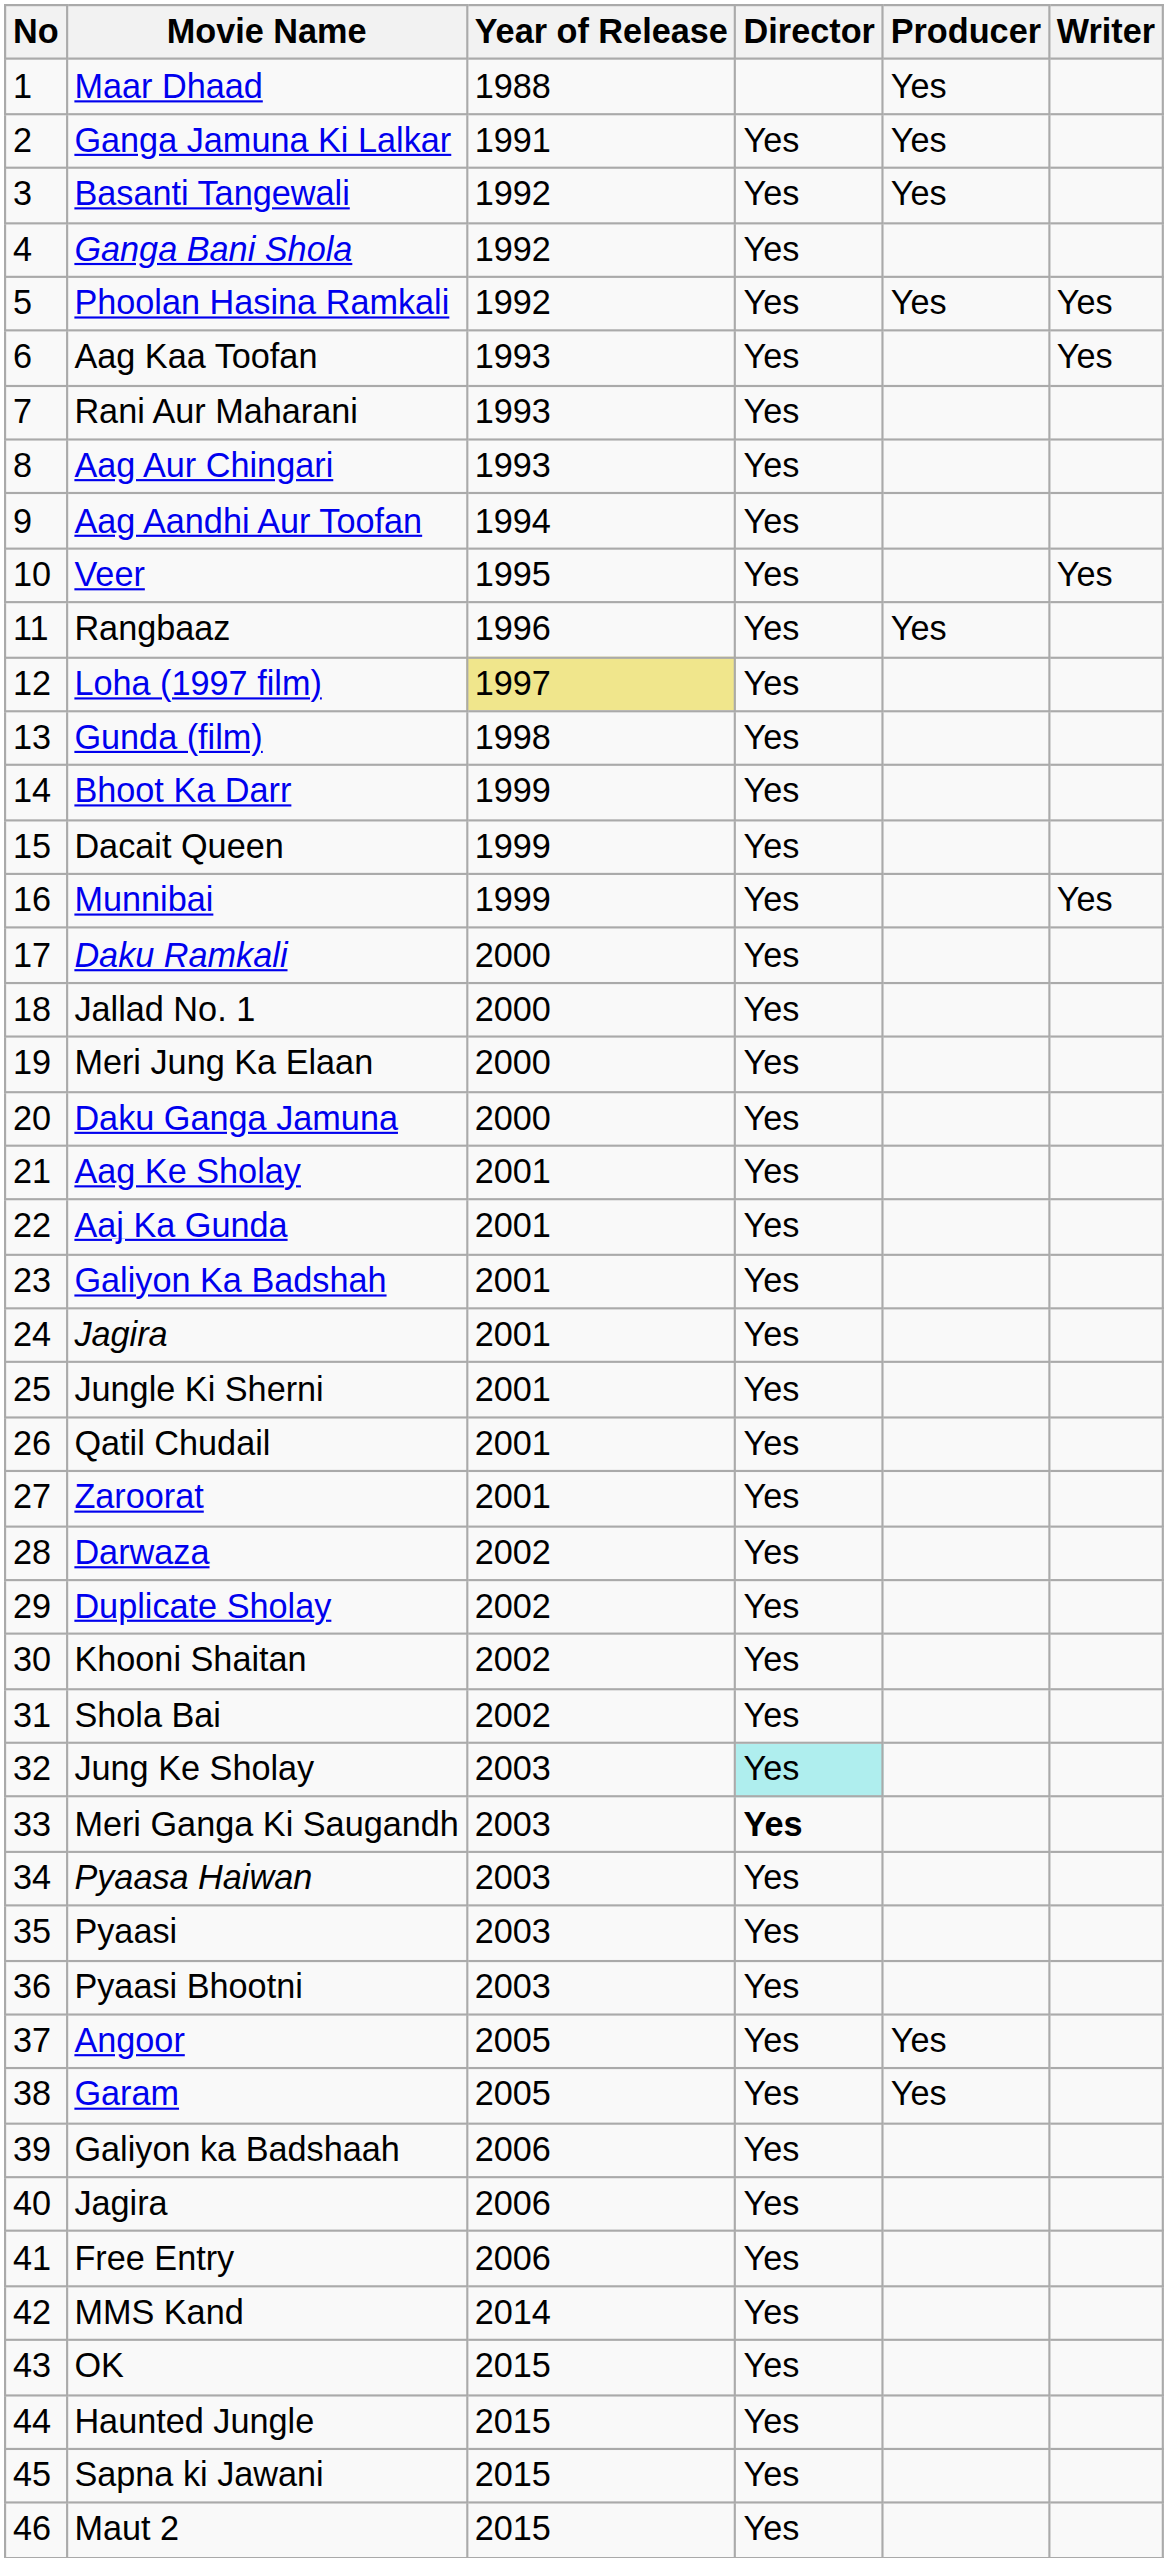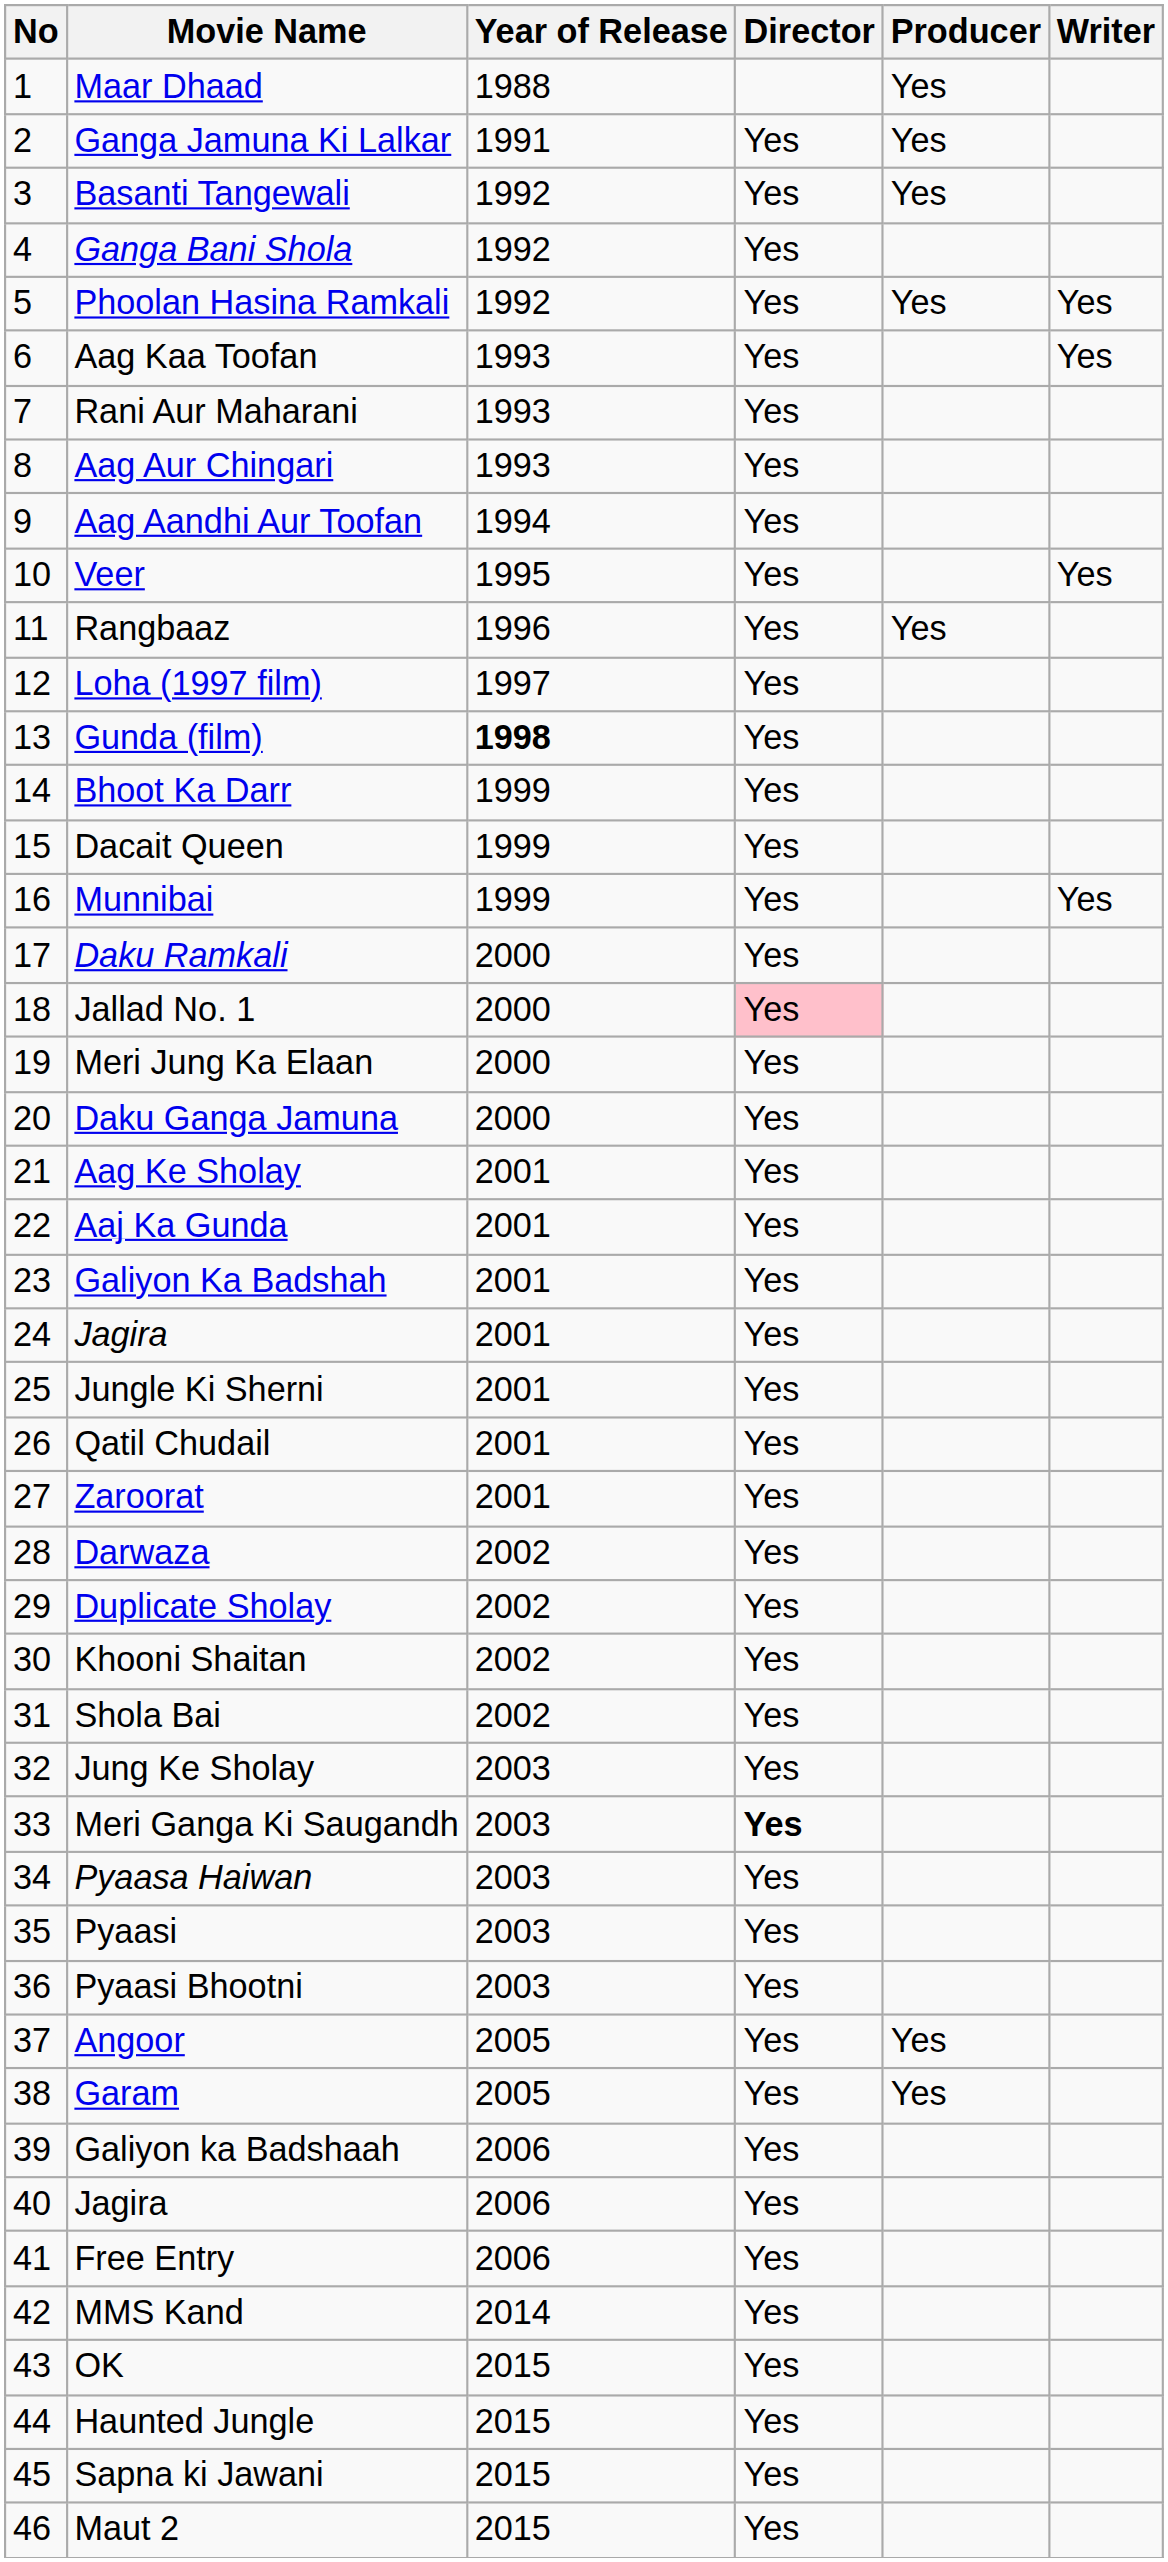(513, 683) khaki background -> (513, 683) no background
(513, 737) normal -> (513, 737) bold
(772, 1009) no background -> (772, 1009) pink background
(772, 1769) paleturquoise background -> (772, 1769) no background
